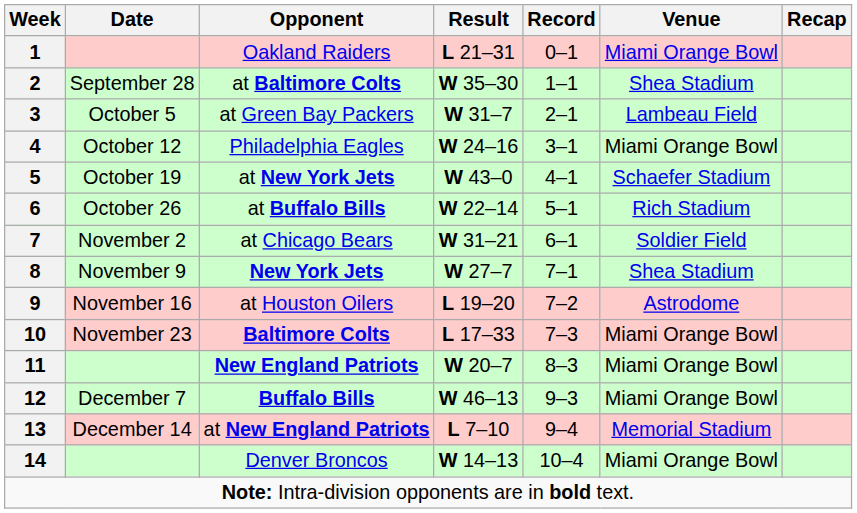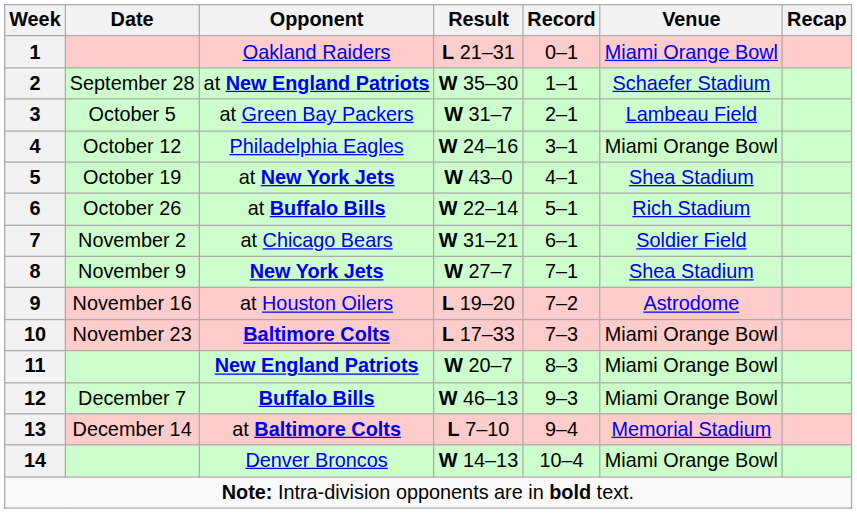(317, 83) at Baltimore Colts -> (317, 83) at New England Patriots
(691, 83) Shea Stadium -> (691, 83) Schaefer Stadium
(691, 177) Schaefer Stadium -> (691, 177) Shea Stadium
(317, 429) at New England Patriots -> (317, 429) at Baltimore Colts
